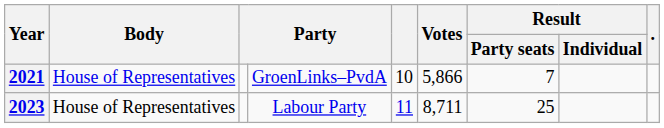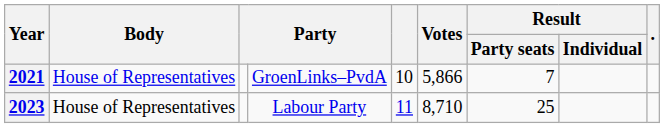(443, 107) 8,711 -> (442, 107) 8,710
